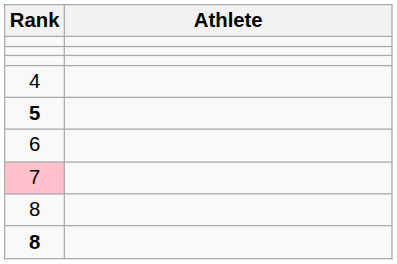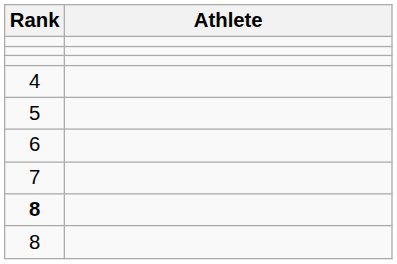(35, 113) bold -> (35, 113) normal
(35, 177) pink background -> (35, 177) no background
(35, 209) normal -> (35, 209) bold
(35, 242) bold -> (35, 242) normal
